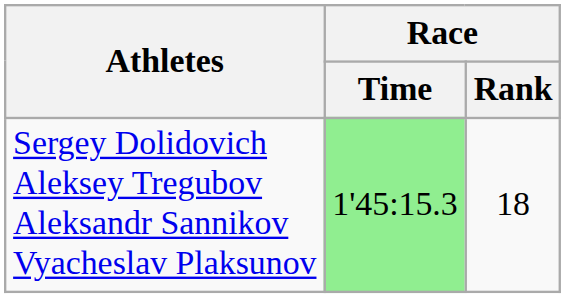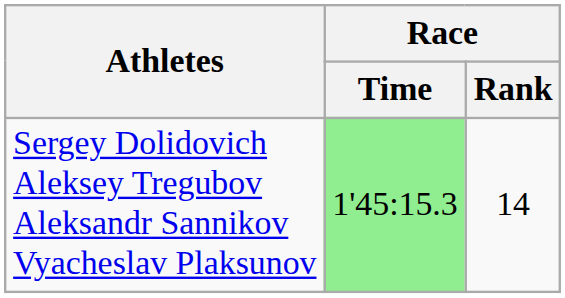(513, 204) 18 -> (513, 204) 14
